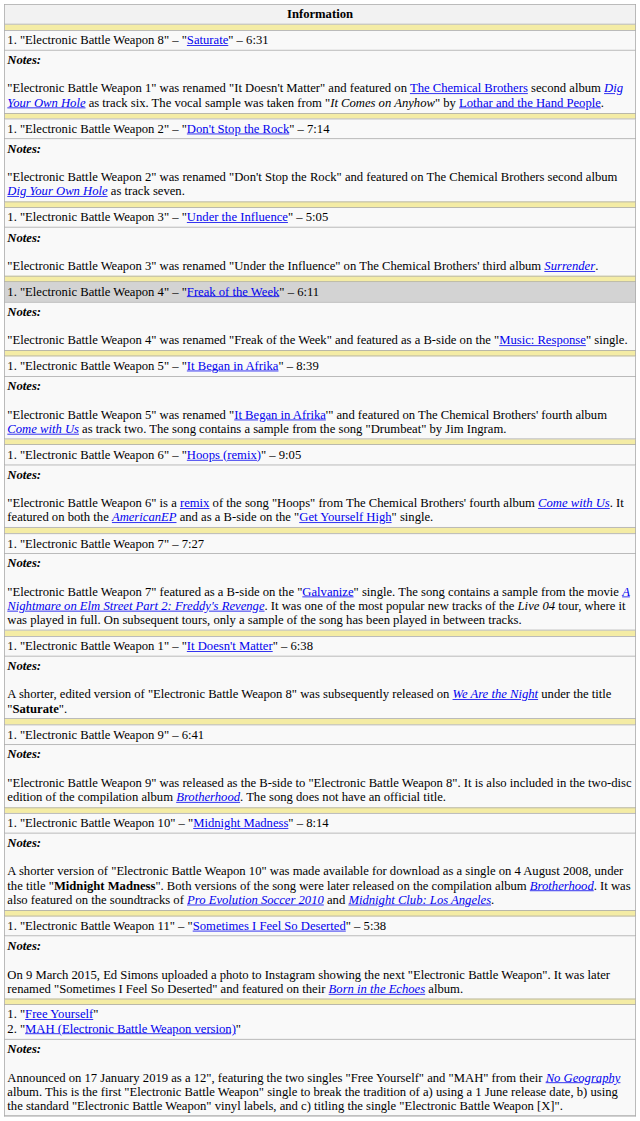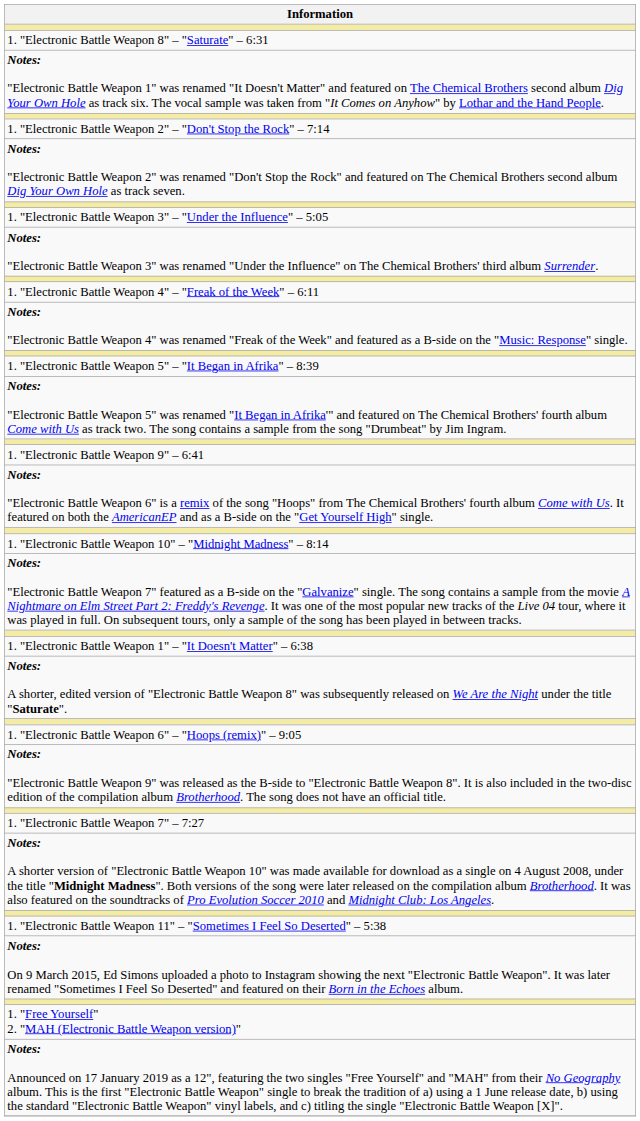(163, 291) lightgrey background -> (163, 291) no background
(154, 454) 1. "Electronic Battle Weapon 6" – "Hoops (remix)" – 9:05 -> (106, 454) 1. "Electronic Battle Weapon 9" – 6:41
(106, 543) 1. "Electronic Battle Weapon 7" – 7:27 -> (168, 543) 1. "Electronic Battle Weapon 10" – "Midnight Madness" – 8:14
(106, 734) 1. "Electronic Battle Weapon 9" – 6:41 -> (154, 734) 1. "Electronic Battle Weapon 6" – "Hoops (remix)" – 9:05
(168, 823) 1. "Electronic Battle Weapon 10" – "Midnight Madness" – 8:14 -> (106, 823) 1. "Electronic Battle Weapon 7" – 7:27
